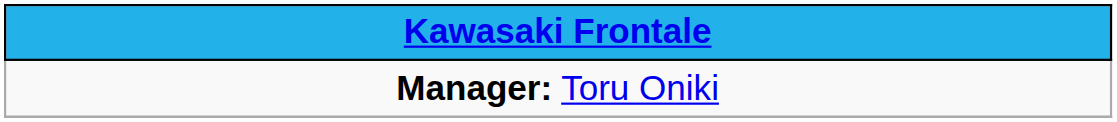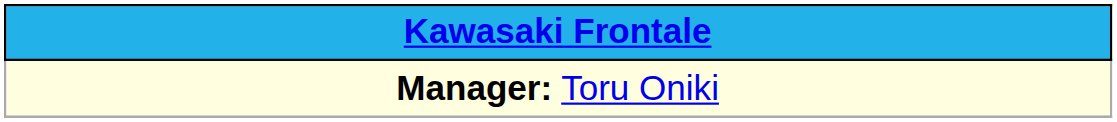(558, 87) no background -> (558, 87) lightyellow background
